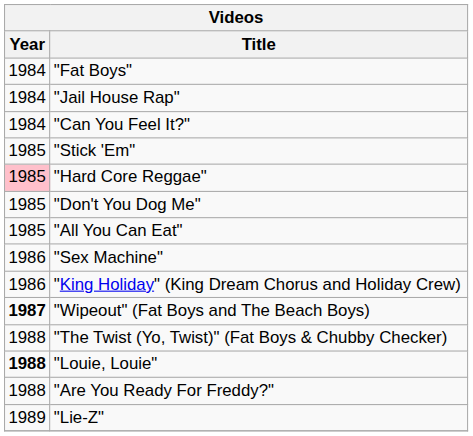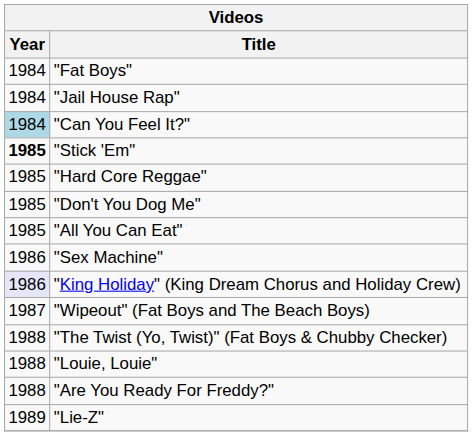(27, 124) no background -> (27, 124) lightblue background
(27, 151) normal -> (27, 151) bold
(27, 177) pink background -> (27, 177) no background
(27, 284) no background -> (27, 284) lavender background
(27, 310) bold -> (27, 310) normal
(27, 364) bold -> (27, 364) normal
